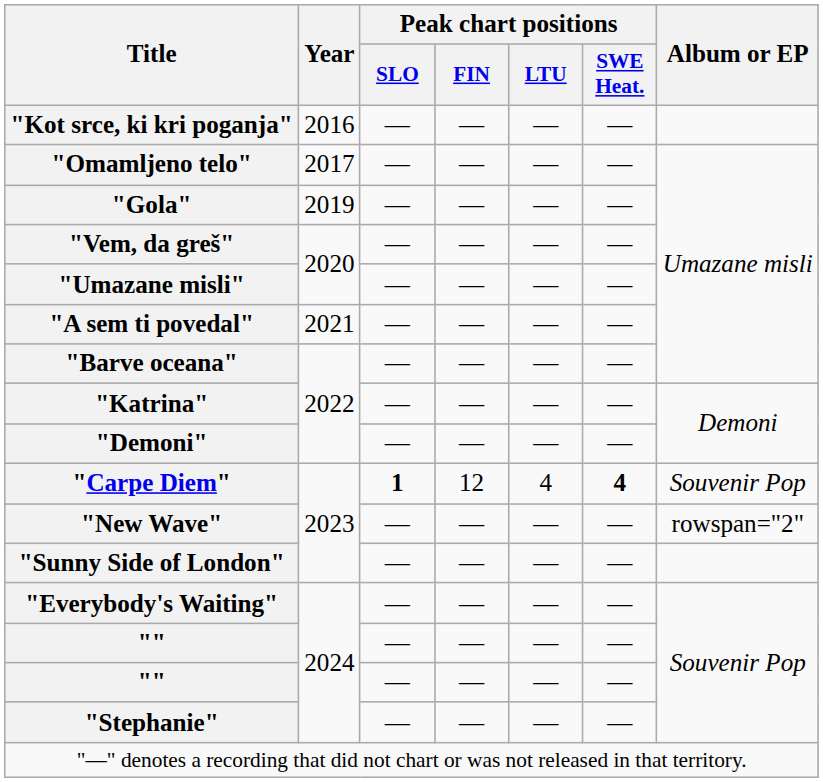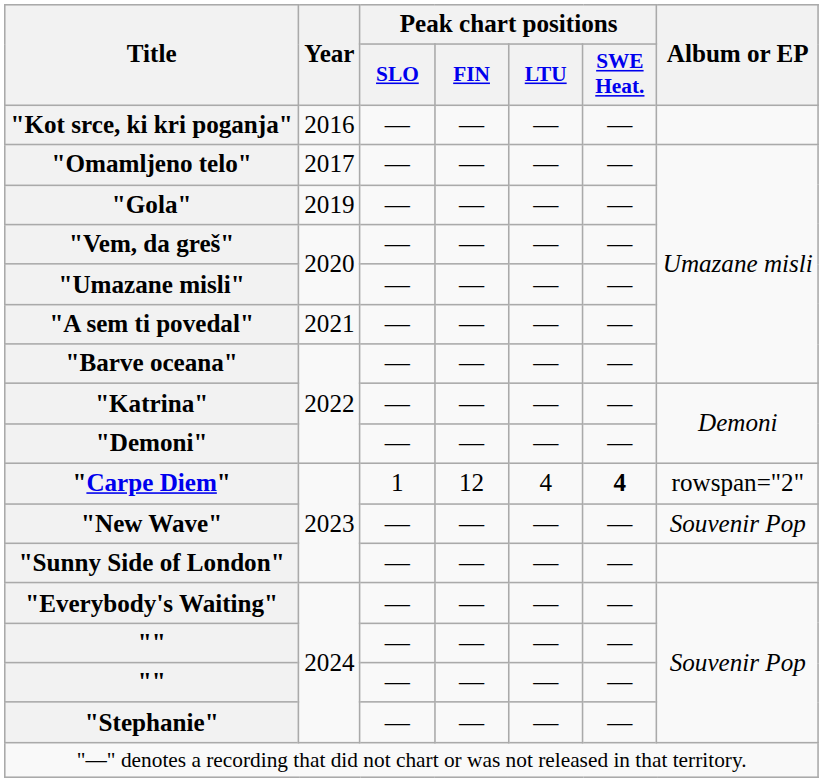(397, 483) bold -> (397, 483) normal
(738, 483) Souvenir Pop -> (738, 483) rowspan="2"
(738, 522) rowspan="2" -> (738, 522) Souvenir Pop
